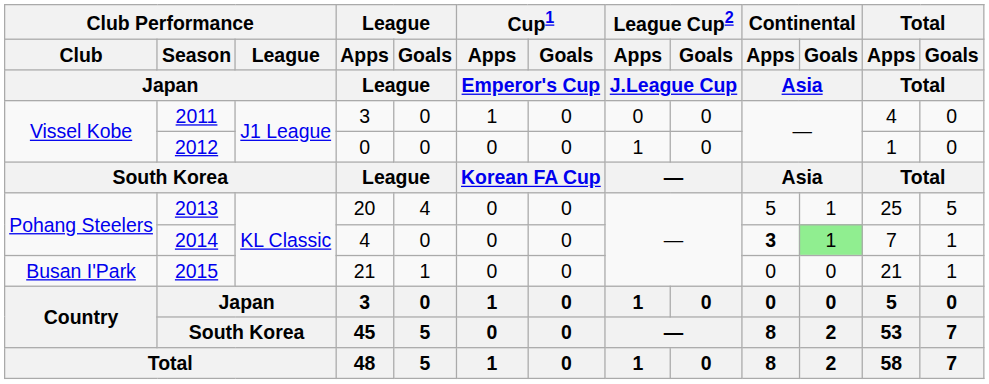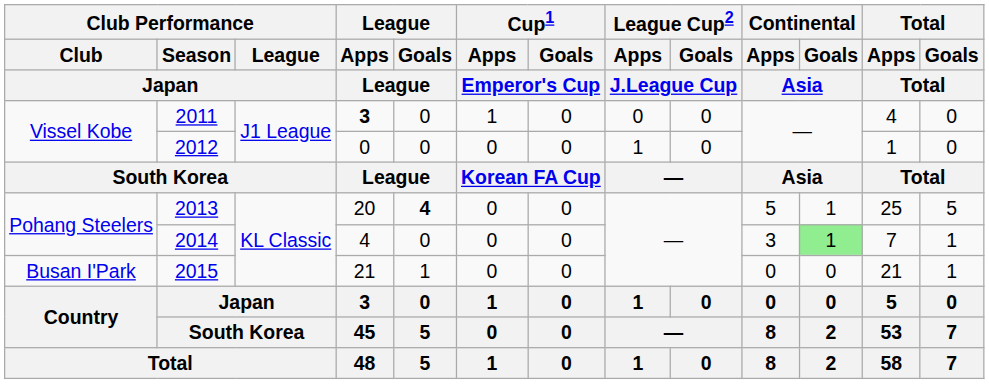(365, 117) normal -> (365, 117) bold
(425, 209) normal -> (425, 209) bold
(771, 240) bold -> (771, 240) normal
